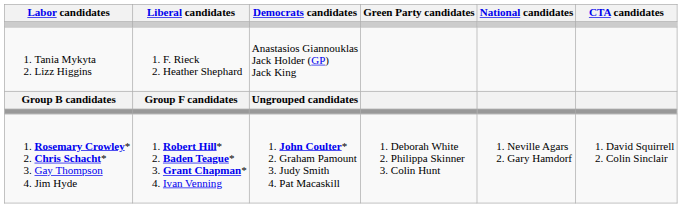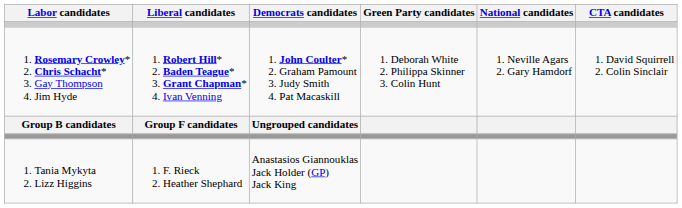rows swapped: (69, 165) <-> (69, 65)
